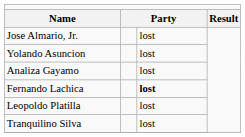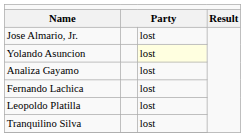(147, 53) no background -> (148, 53) lightyellow background
(147, 88) bold -> (148, 88) normal
